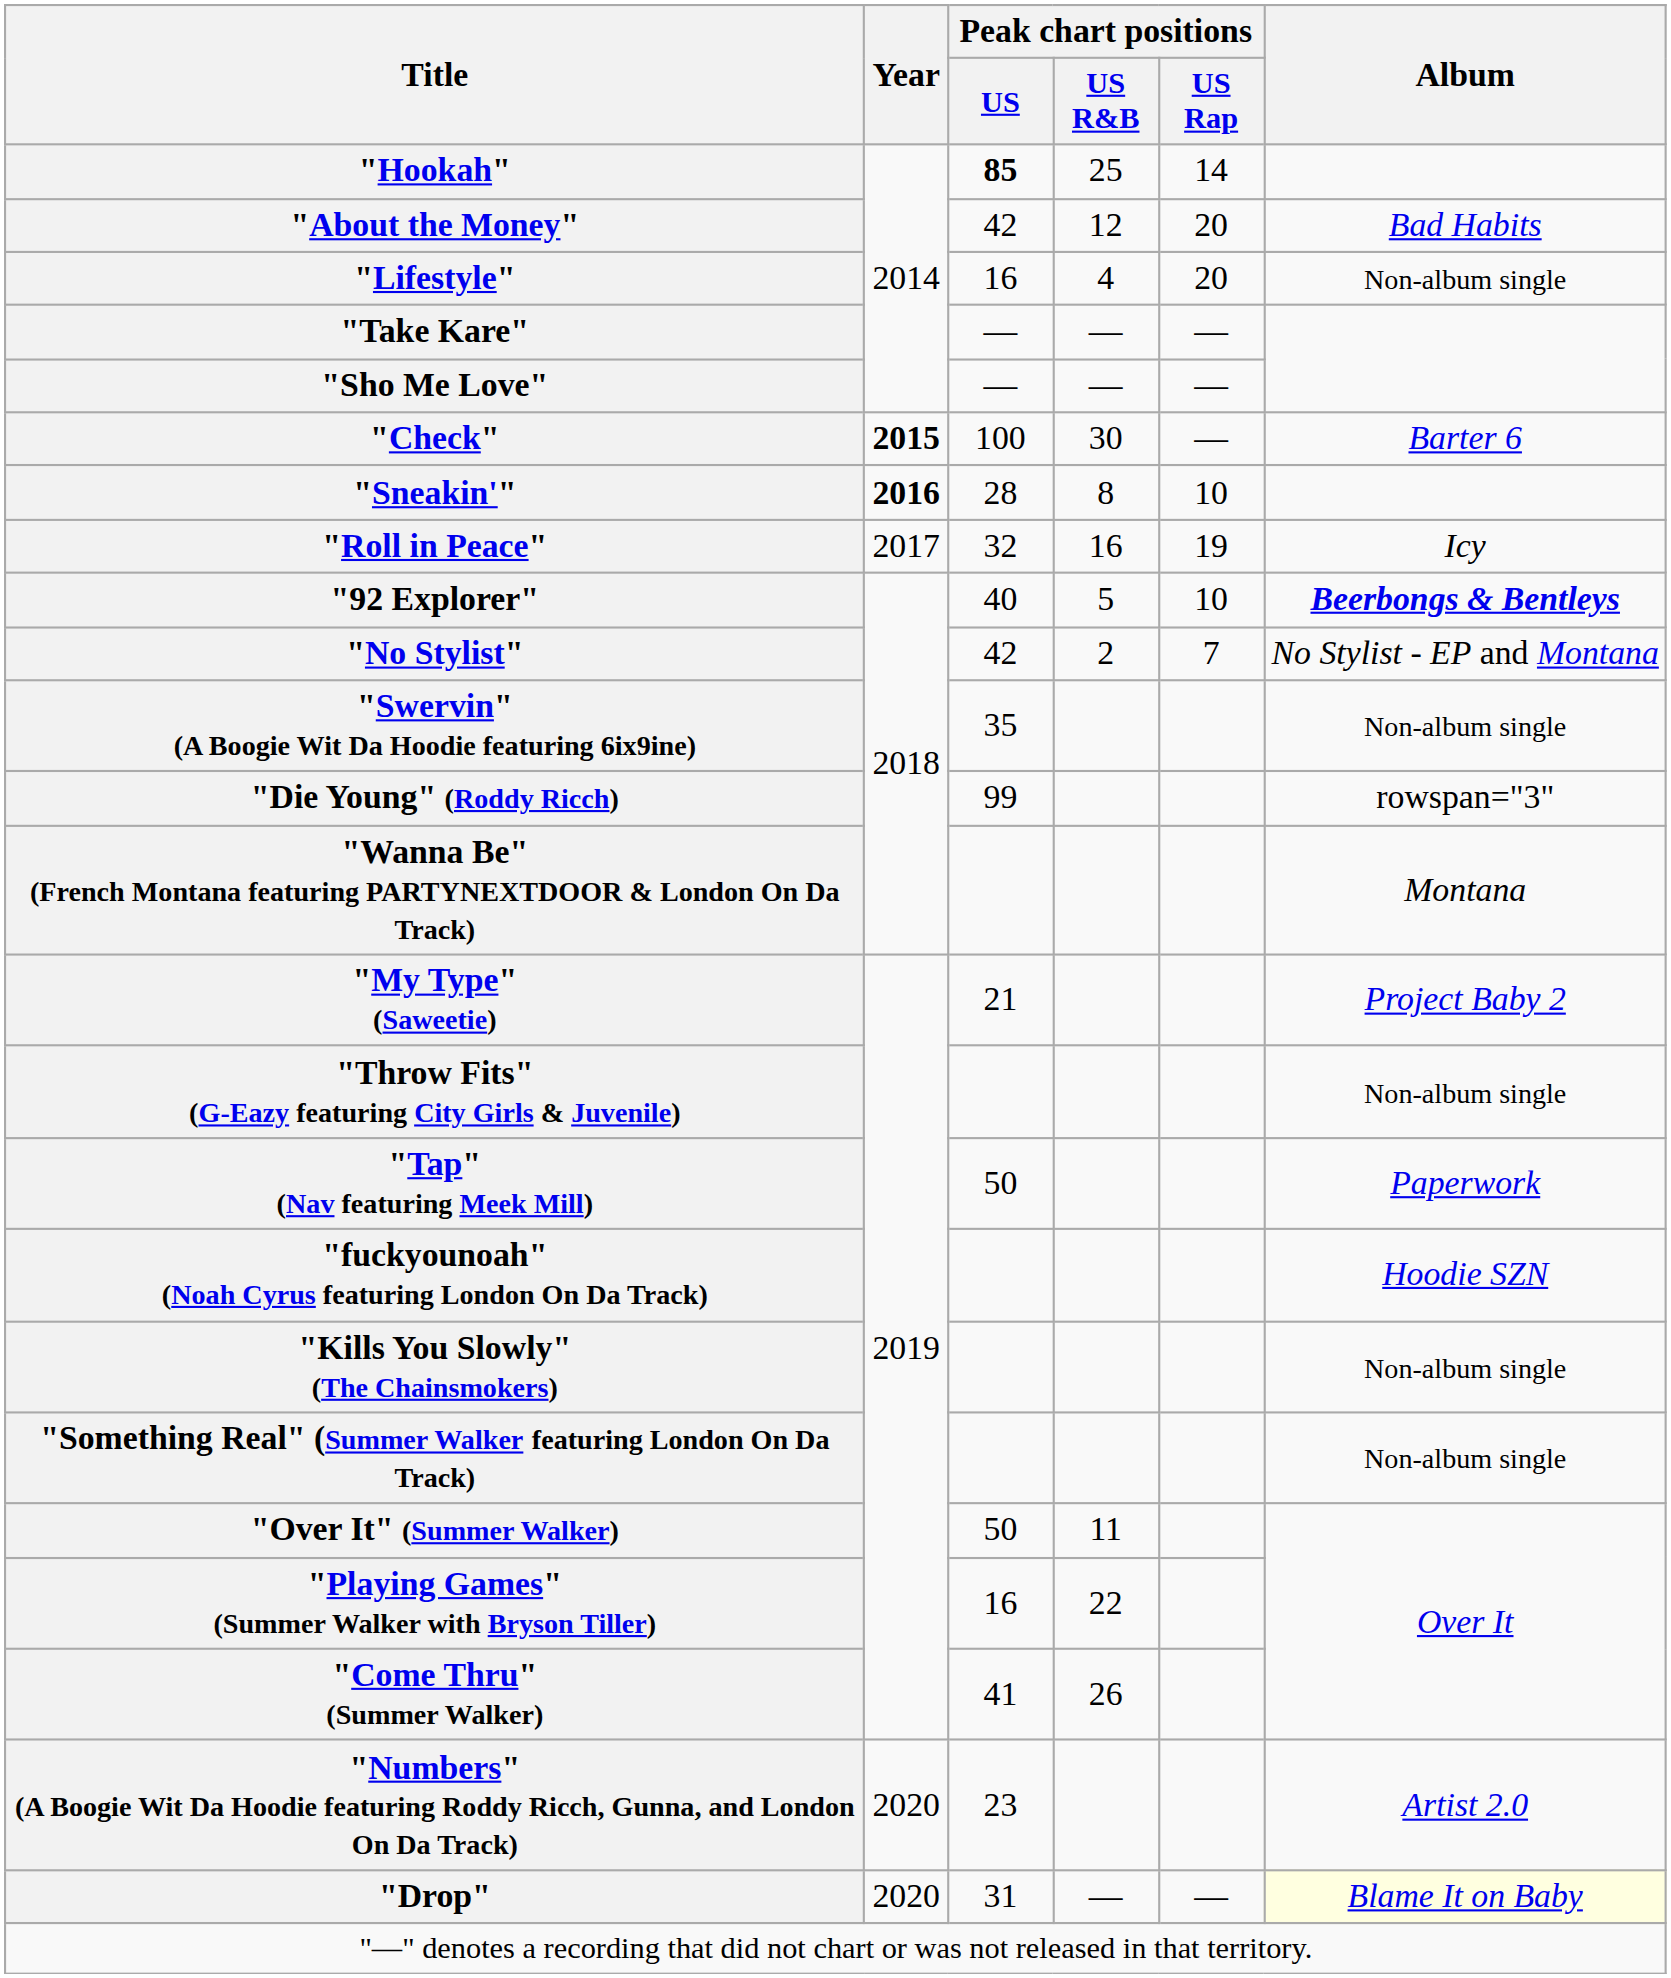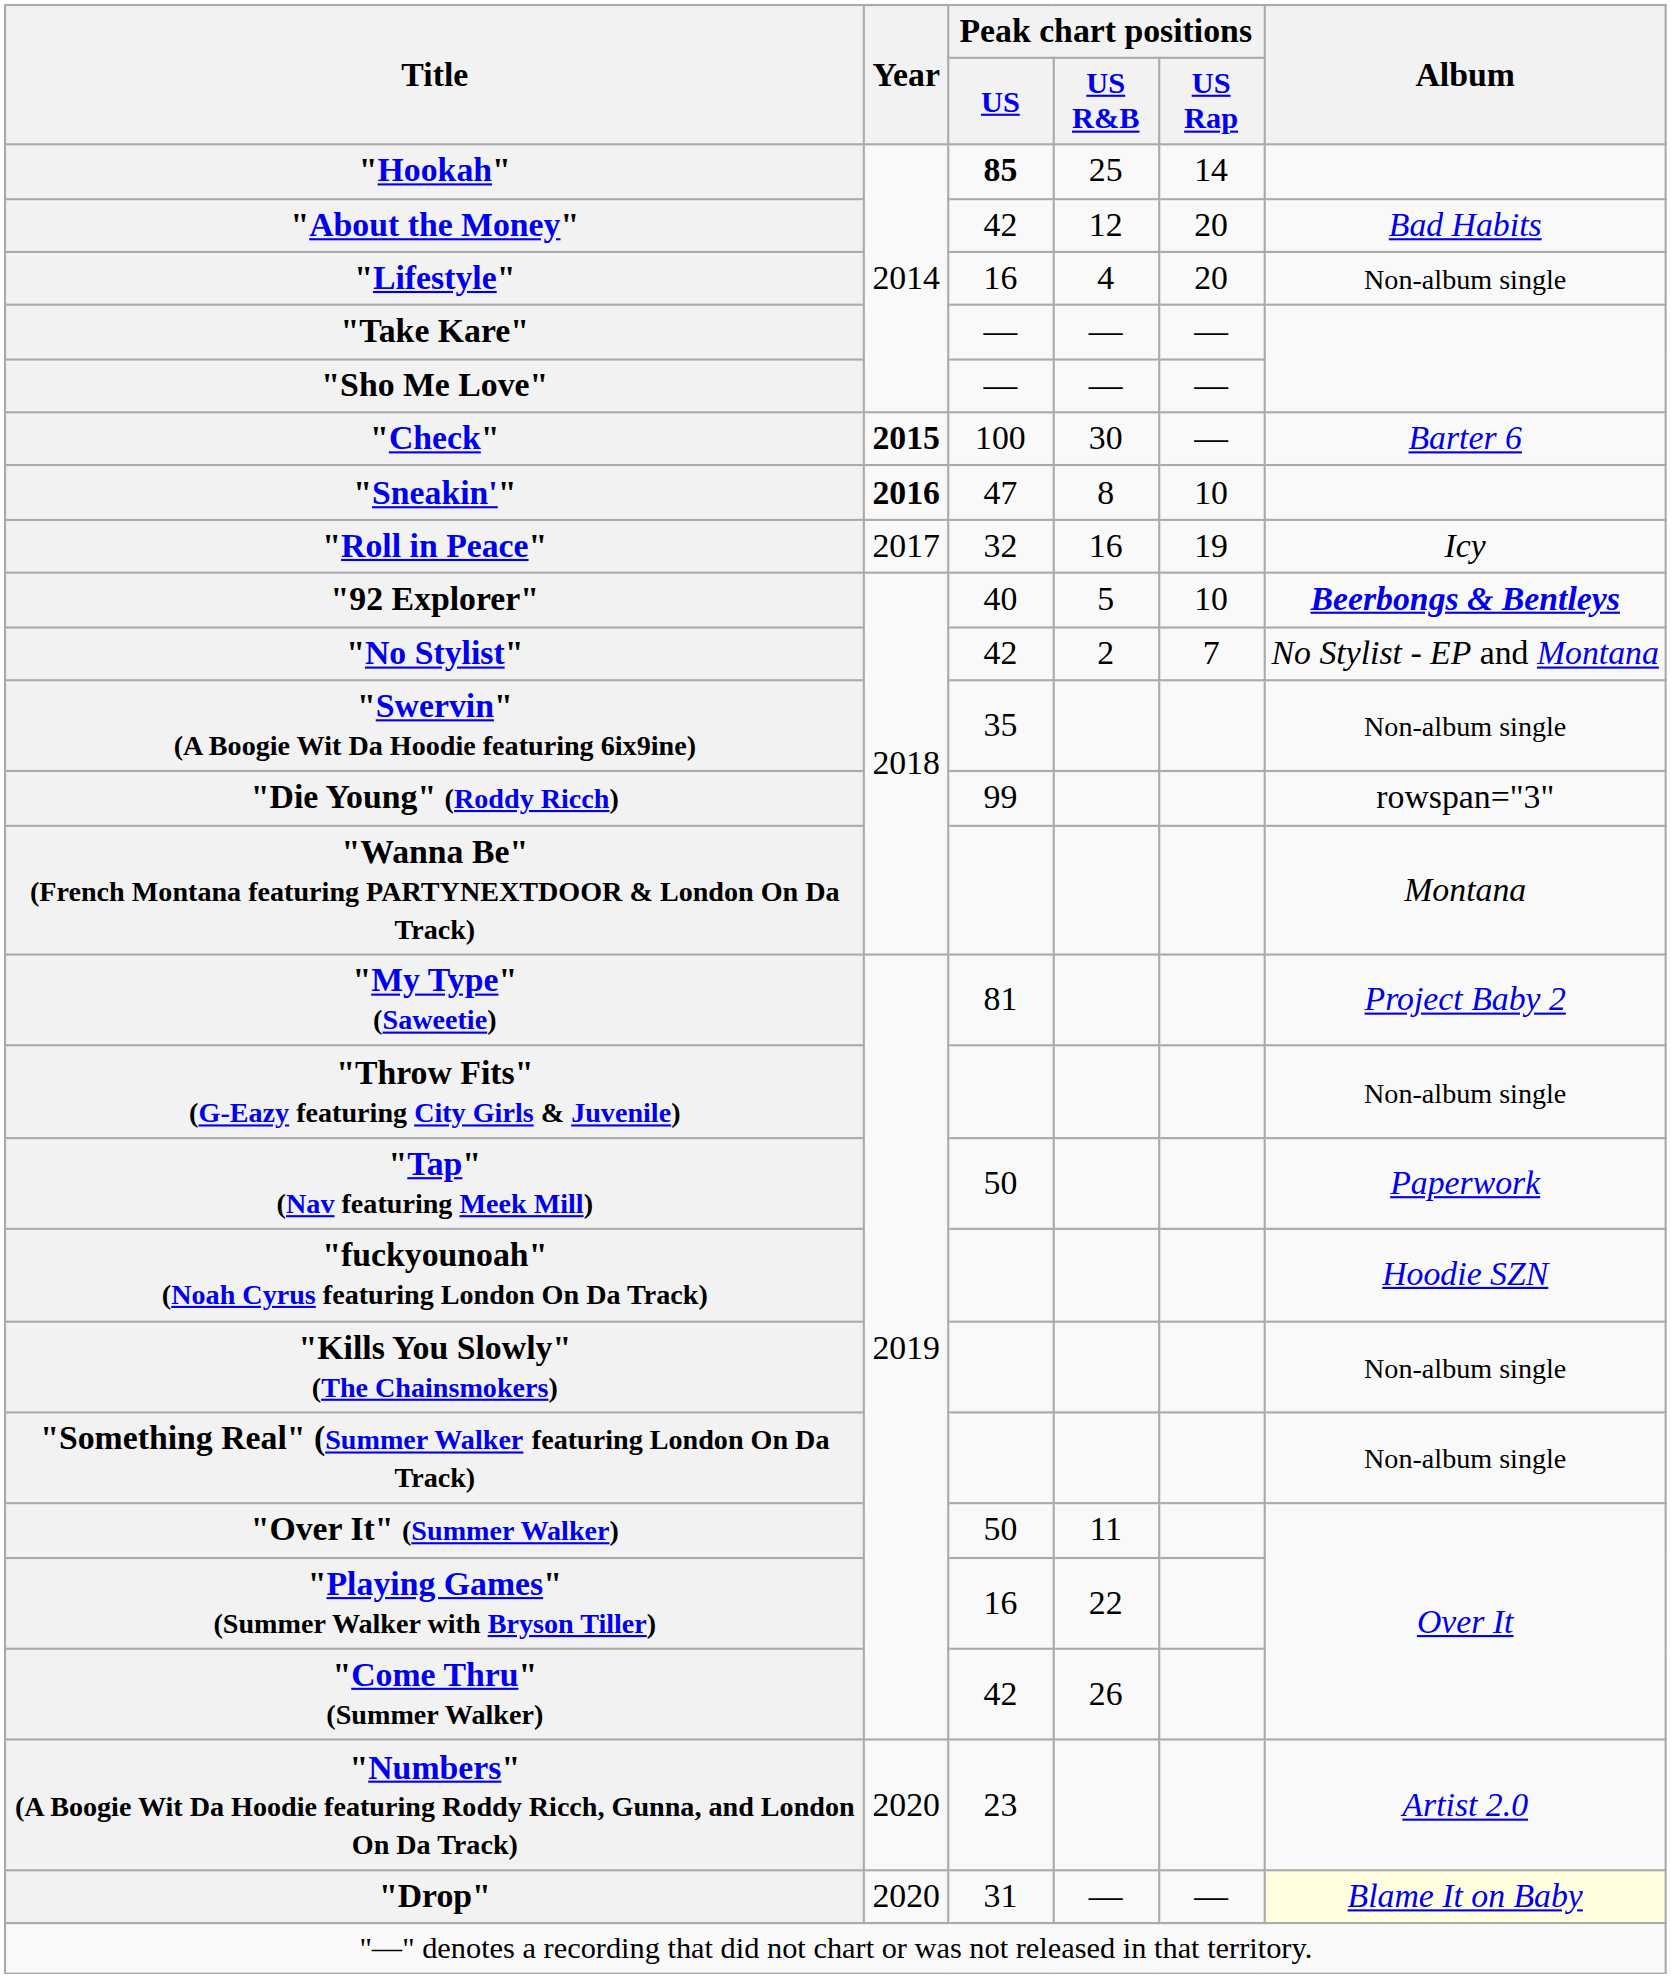(1000, 492) 28 -> (1000, 492) 47
(1000, 999) 21 -> (1000, 999) 81
(1000, 1693) 41 -> (1000, 1693) 42
